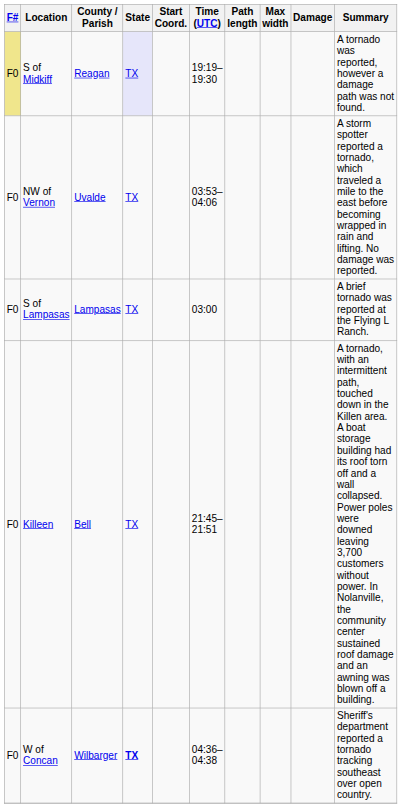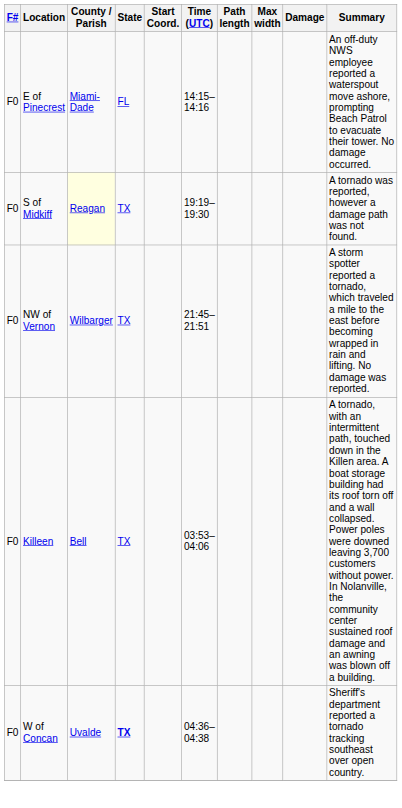+ row: (44, 102)
(13, 73) khaki background -> (13, 208) no background
(92, 73) no background -> (87, 208) lightyellow background
(132, 73) lavender background -> (124, 208) no background
(90, 197) Uvalde -> (91, 321) Wilbarger
(207, 197) 03:53–04:06 -> (199, 321) 21:45–21:51
- row: (46, 309)
(207, 524) 21:45–21:51 -> (199, 541) 03:53–04:06
(96, 755) Wilbarger -> (85, 733) Uvalde
